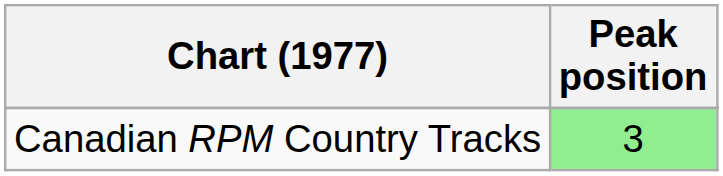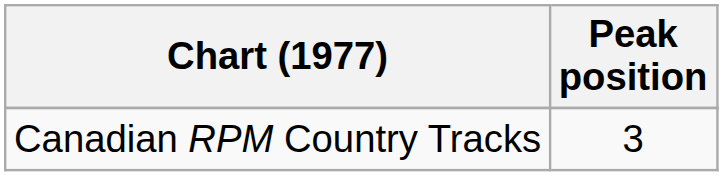(633, 138) lightgreen background -> (633, 138) no background
